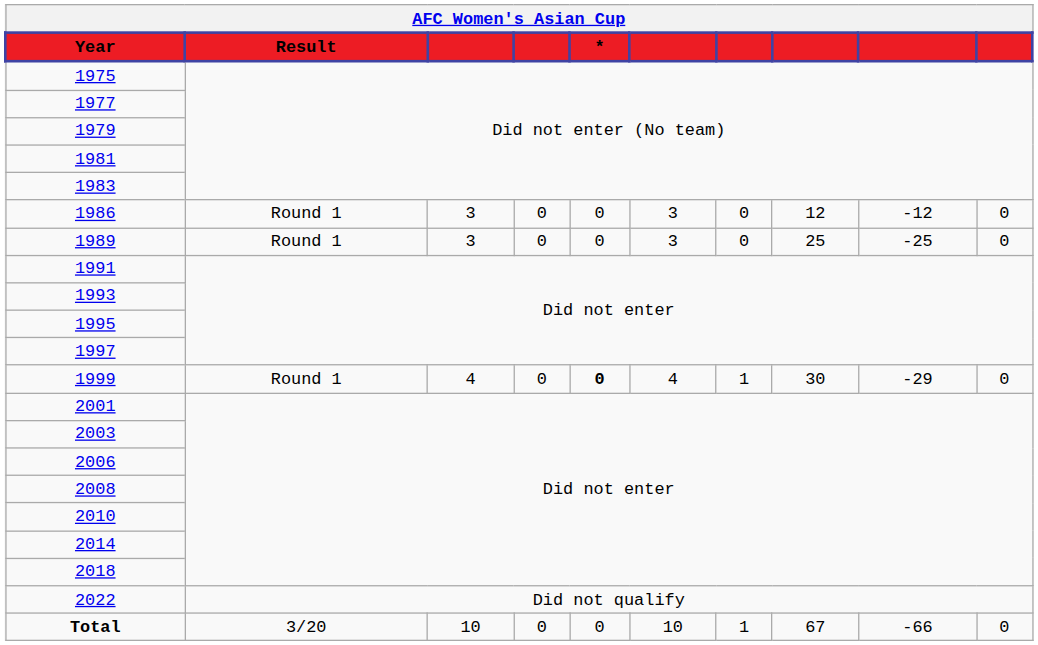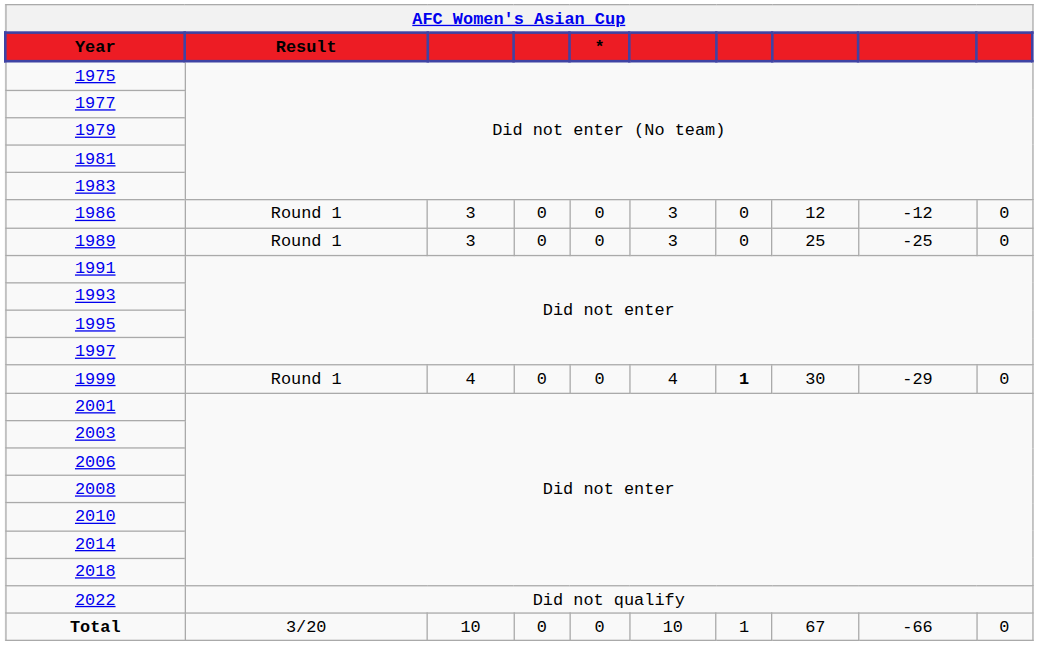(600, 379) bold -> (600, 379) normal
(744, 379) normal -> (744, 379) bold
